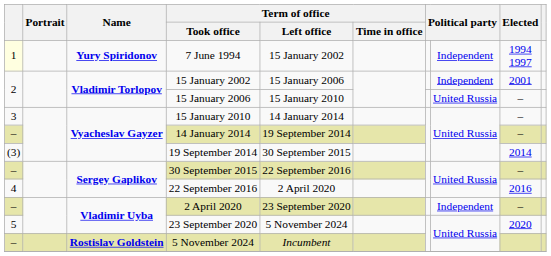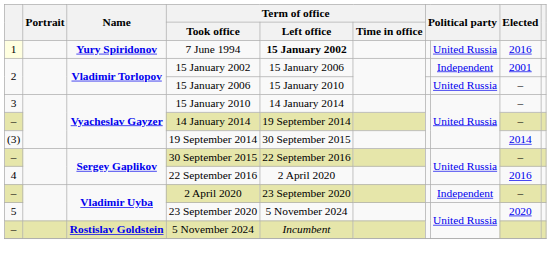(307, 55) normal -> (307, 49) bold
(465, 55) Independent -> (465, 49) United Russia
(520, 55) 1994 1997 -> (520, 49) 2016
